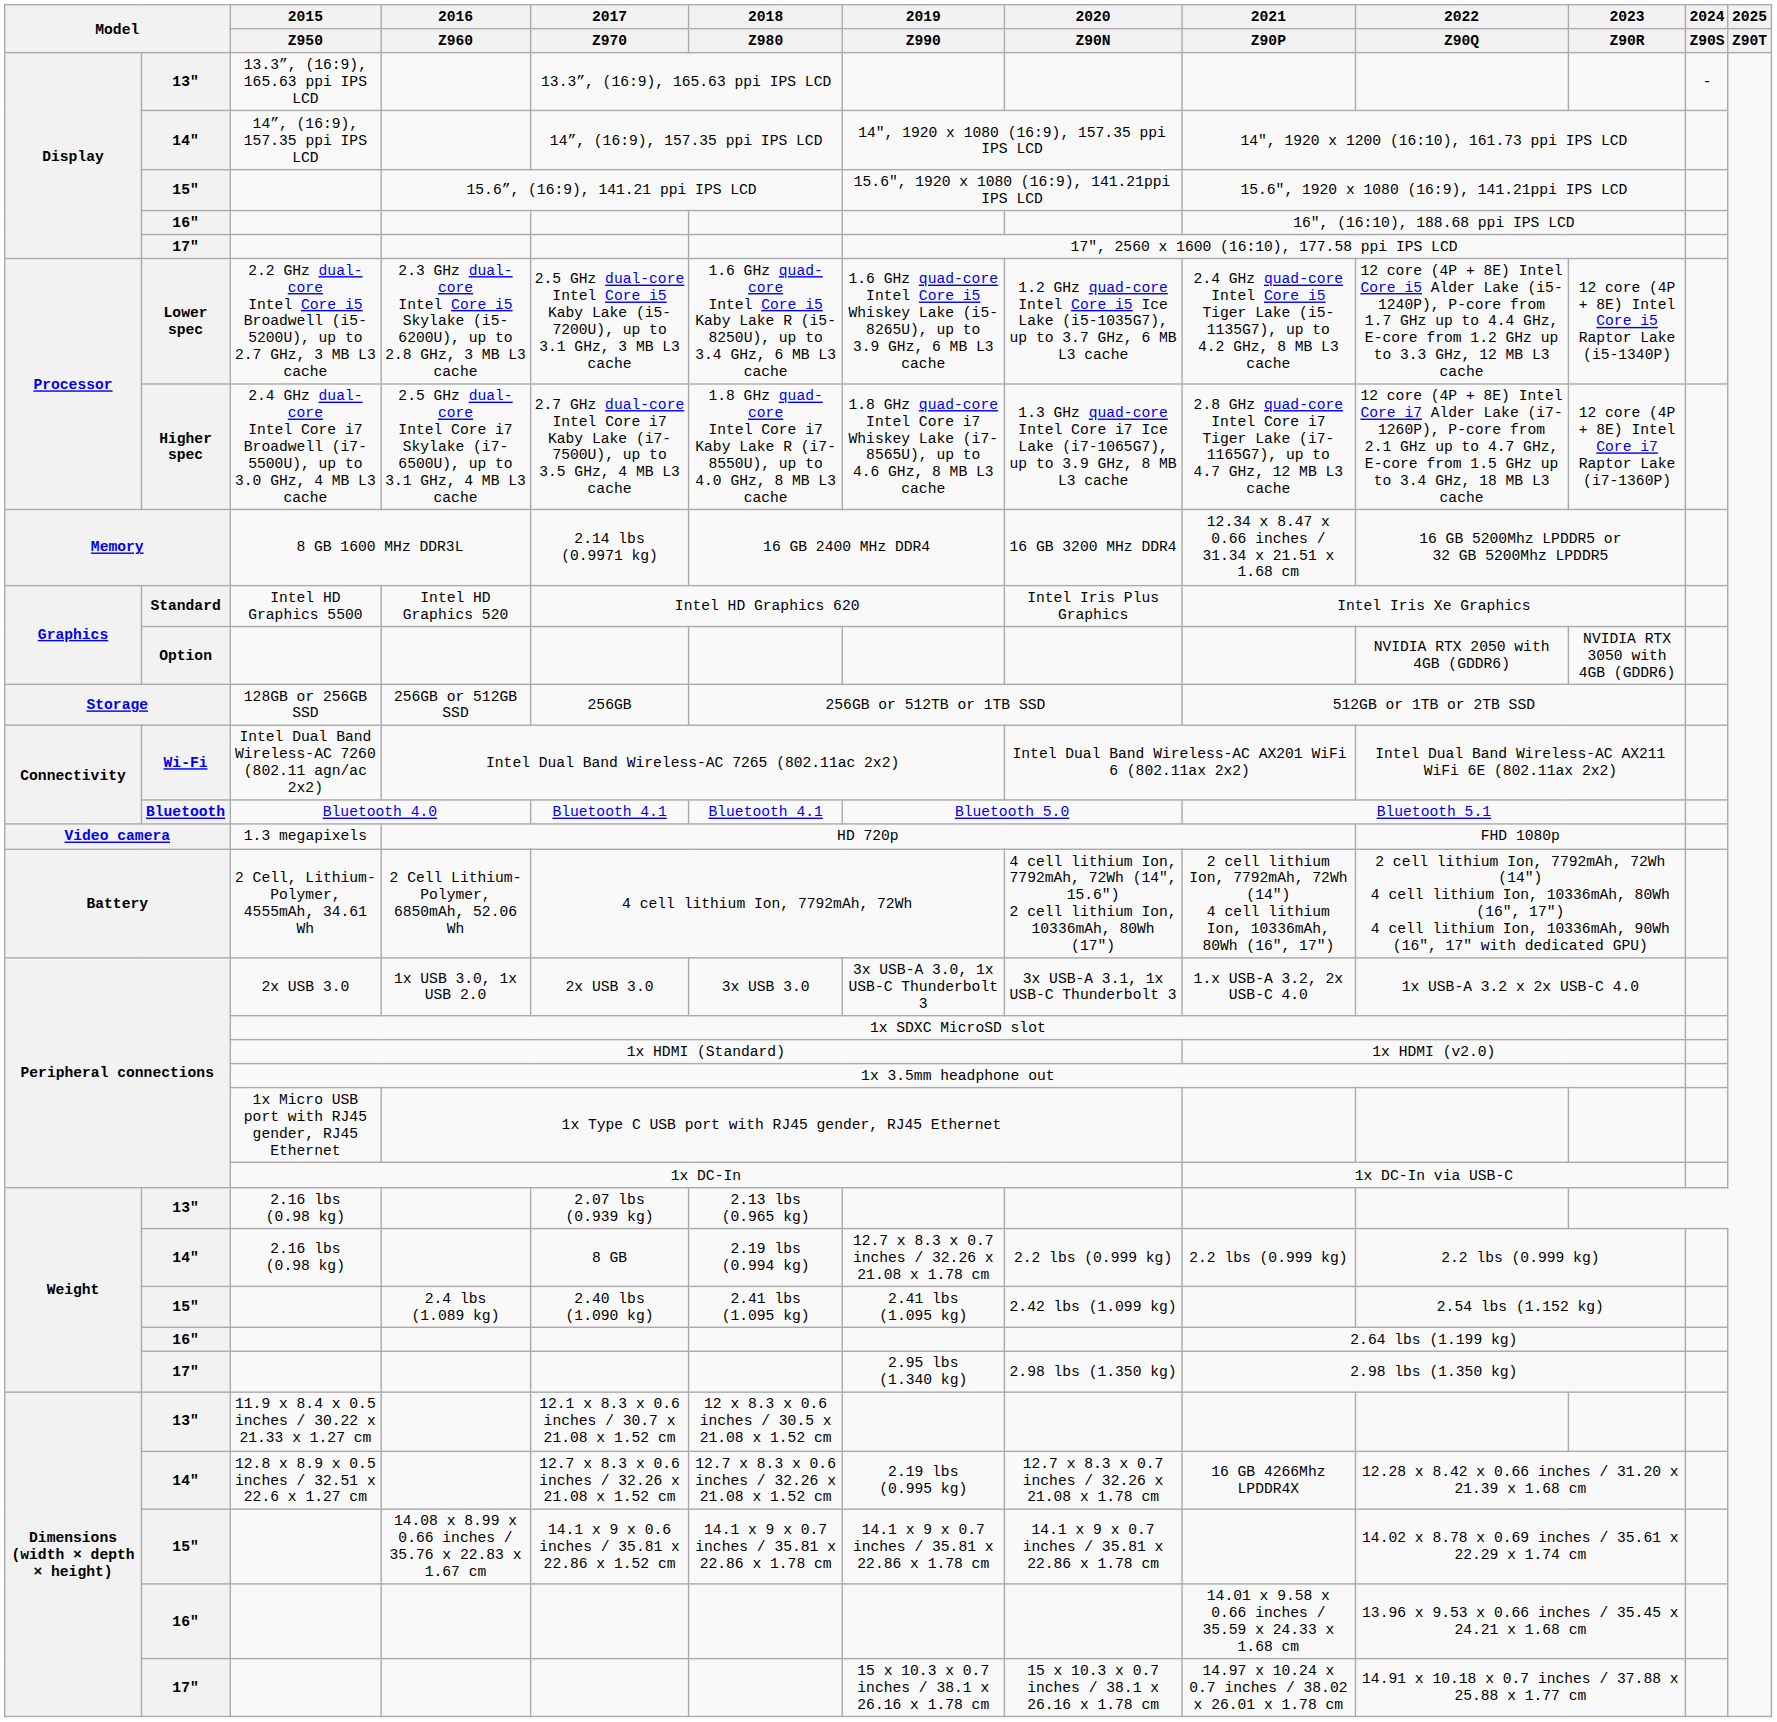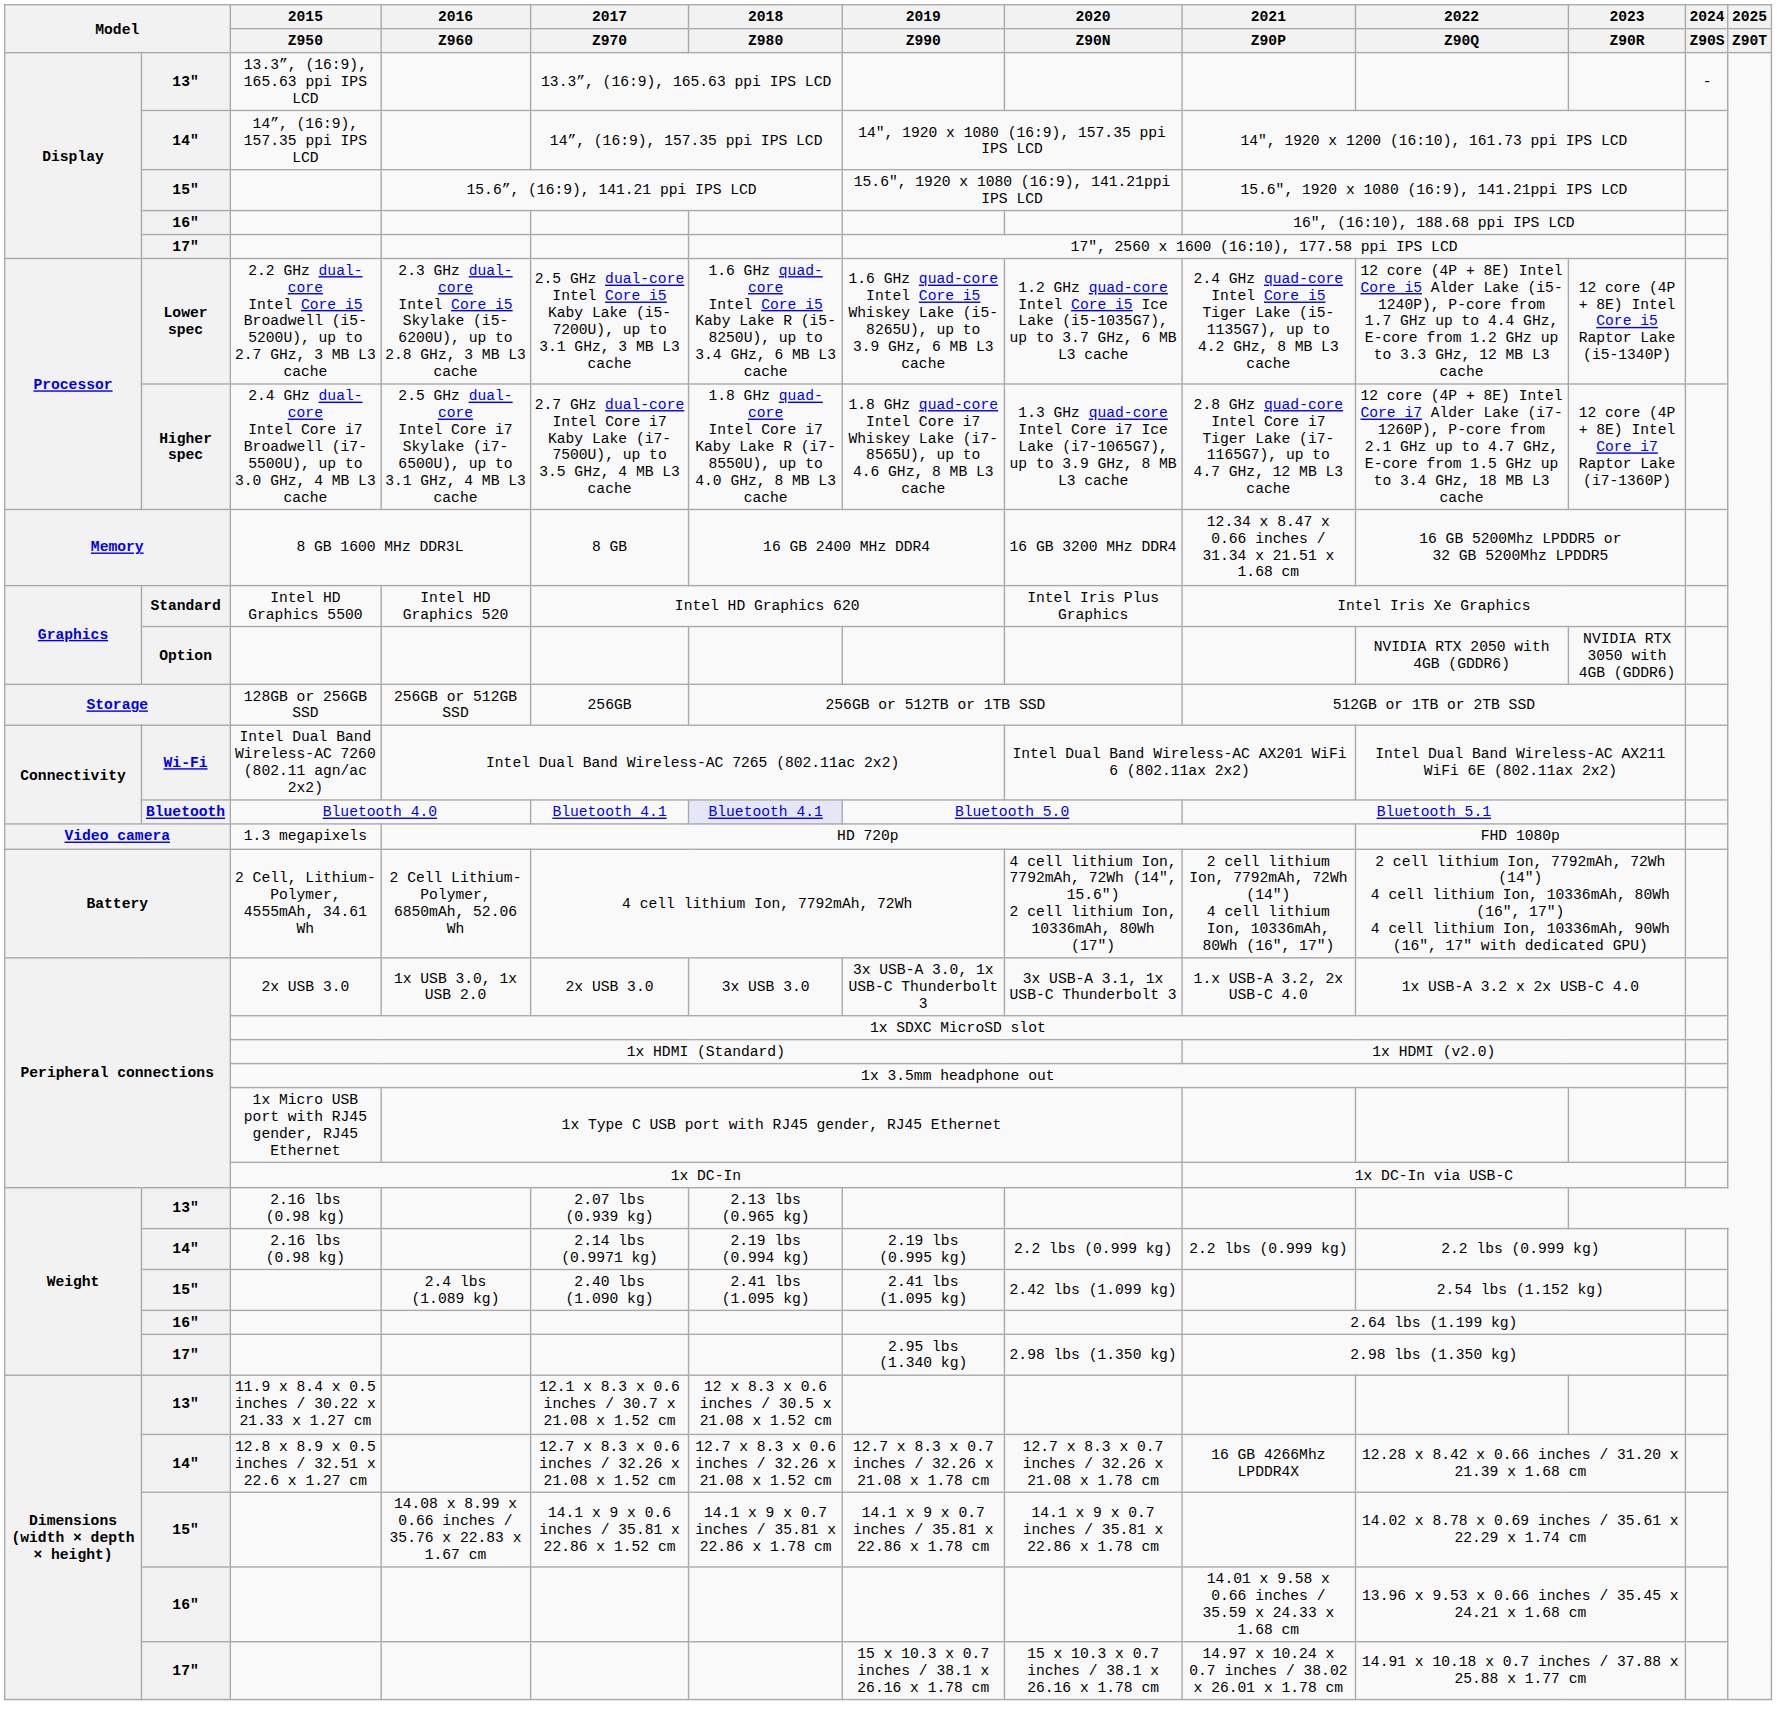(610, 548) 2.14 lbs (0.9971 kg) -> (610, 548) 8 GB
(766, 813) no background -> (766, 813) lavender background
(610, 1258) 8 GB -> (610, 1249) 2.14 lbs (0.9971 kg)
(923, 1258) 12.7 x 8.3 x 0.7 inches / 32.26 x 21.08 x 1.78 cm -> (923, 1249) 2.19 lbs (0.995 kg)
(923, 1480) 2.19 lbs (0.995 kg) -> (923, 1463) 12.7 x 8.3 x 0.7 inches / 32.26 x 21.08 x 1.78 cm
